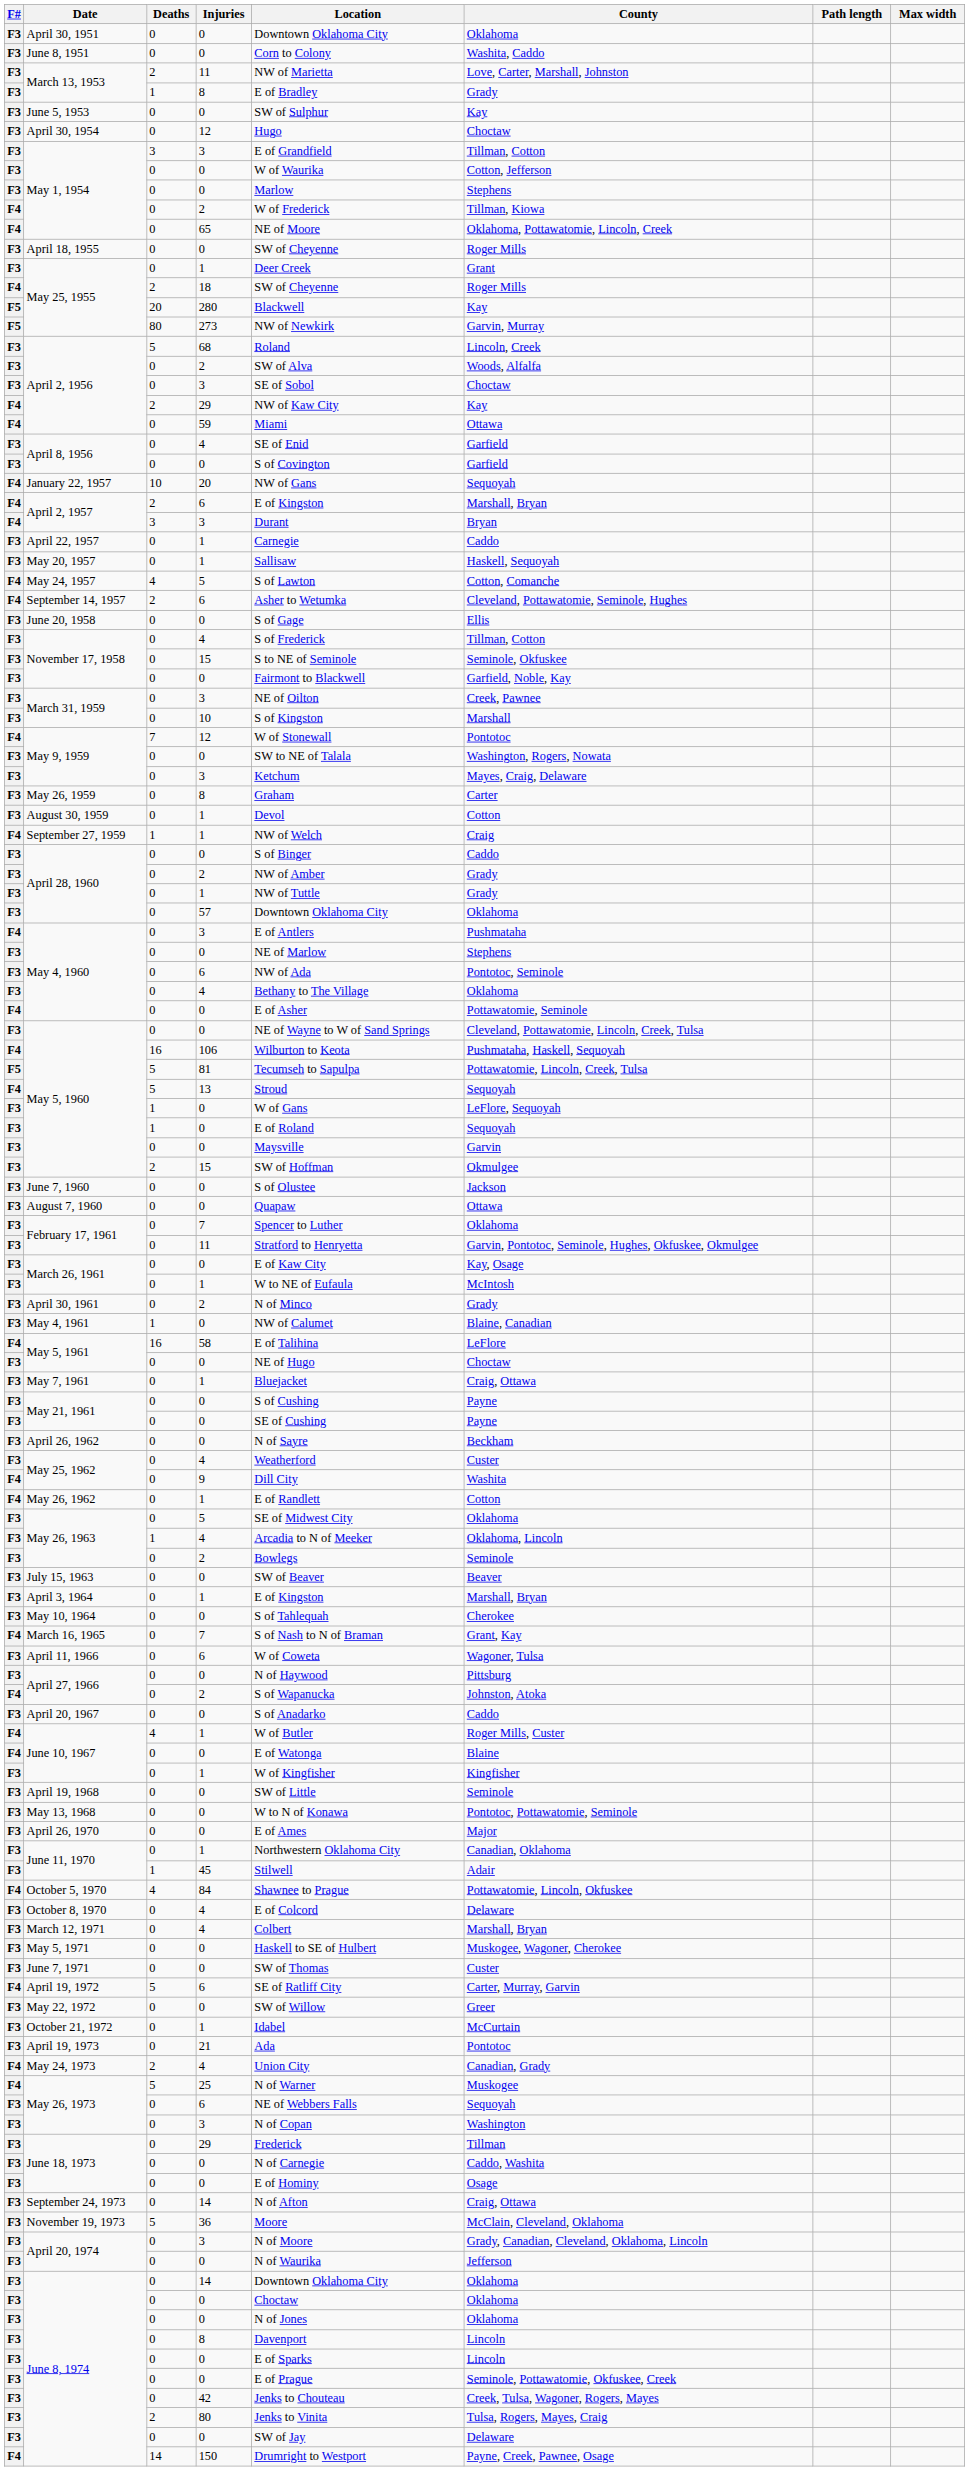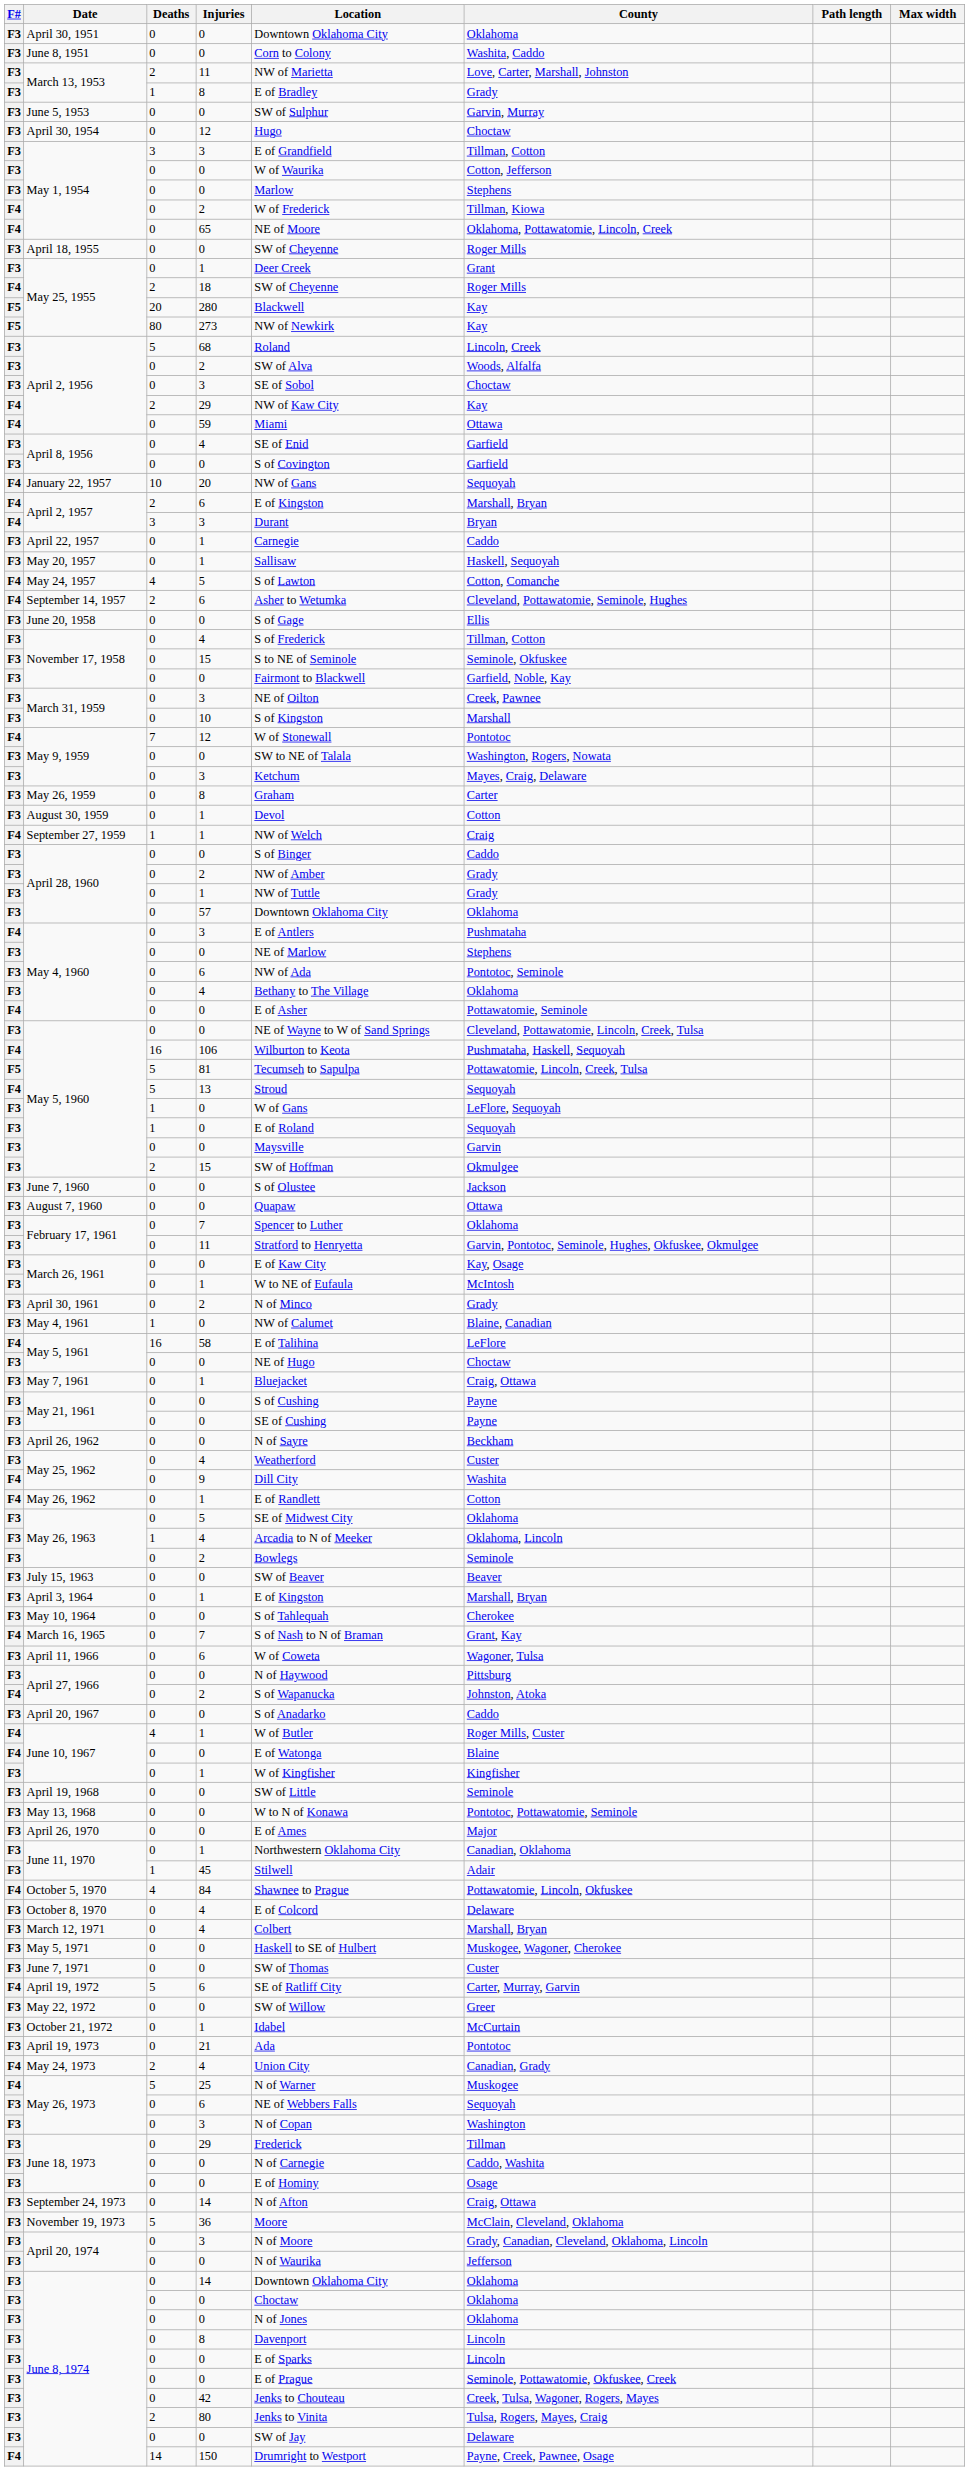(477, 111) Kay -> (505, 111) Garvin, Murray
(505, 326) Garvin, Murray -> (477, 326) Kay
